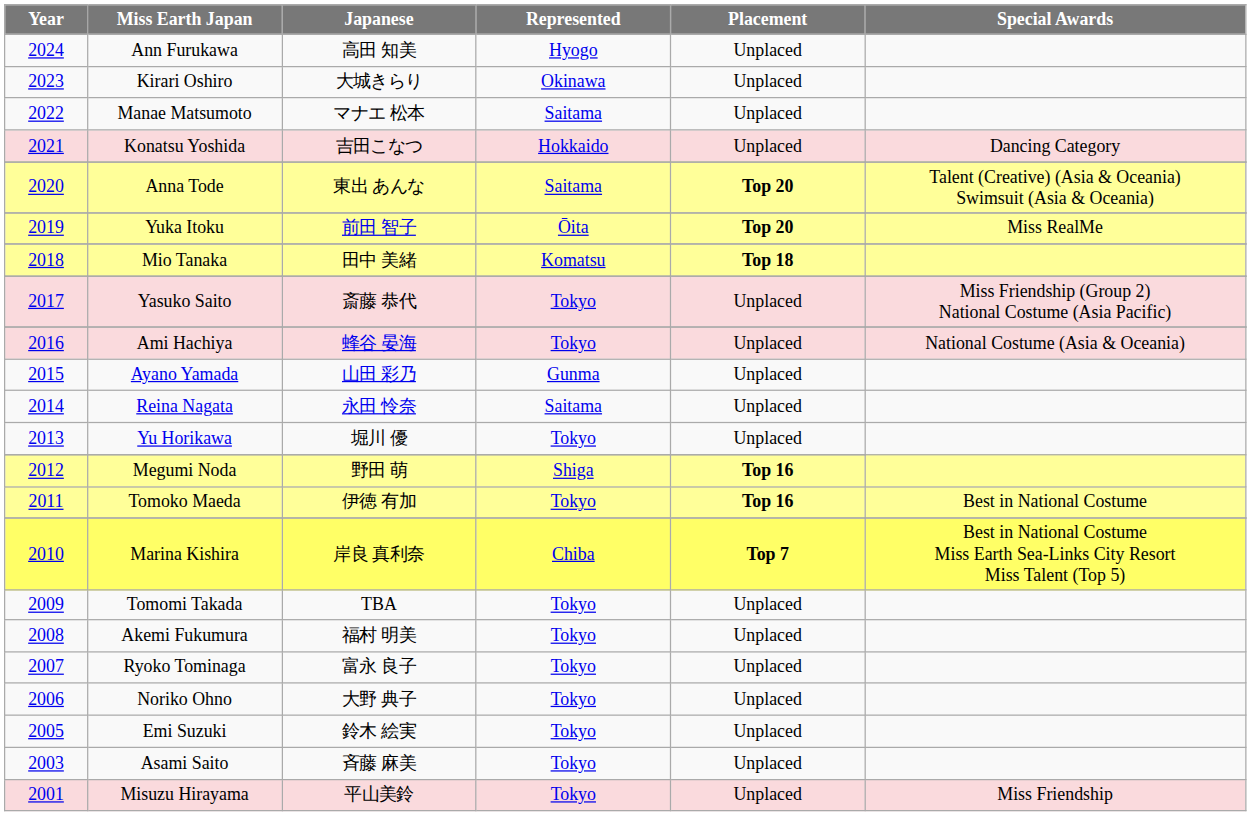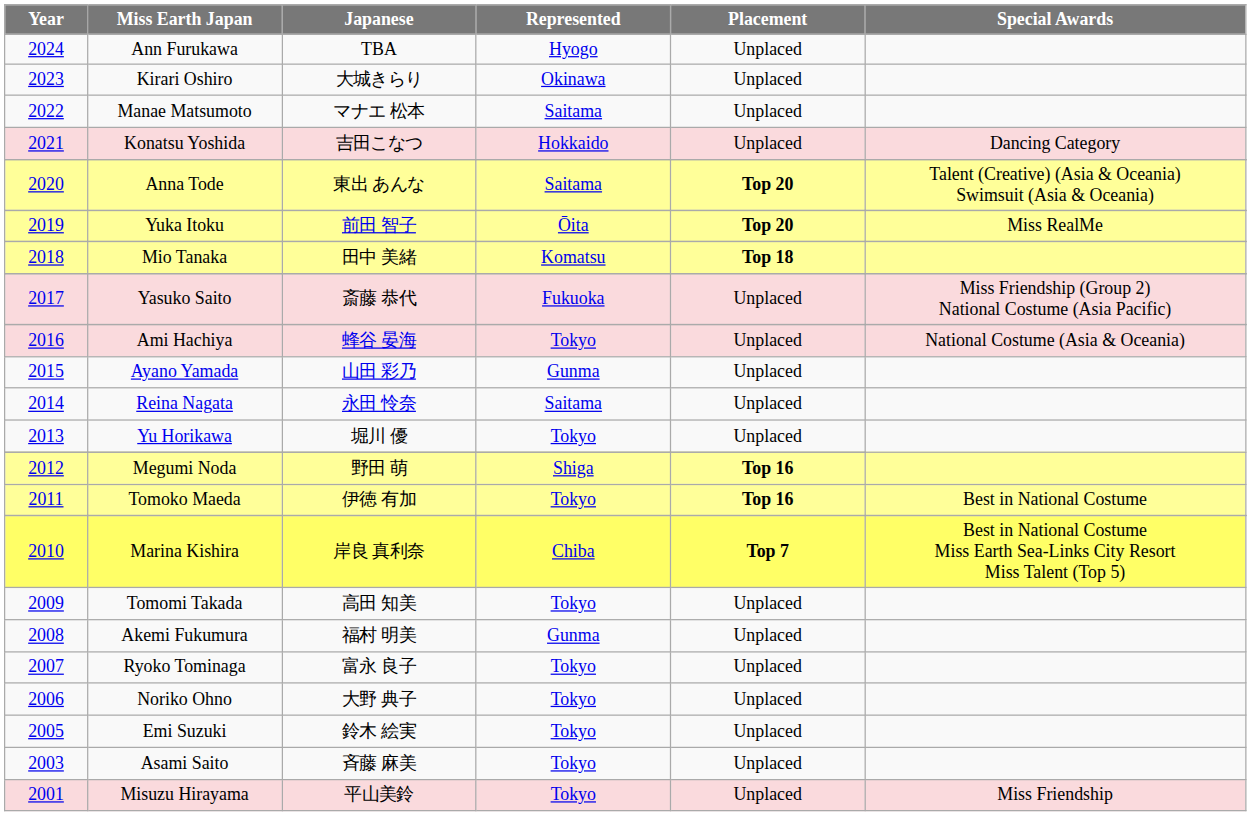(379, 50) 高田 知美 -> (379, 49) TBA
(573, 301) Tokyo -> (573, 299) Fukuoka
(379, 604) TBA -> (379, 603) 高田 知美
(573, 635) Tokyo -> (573, 635) Gunma
